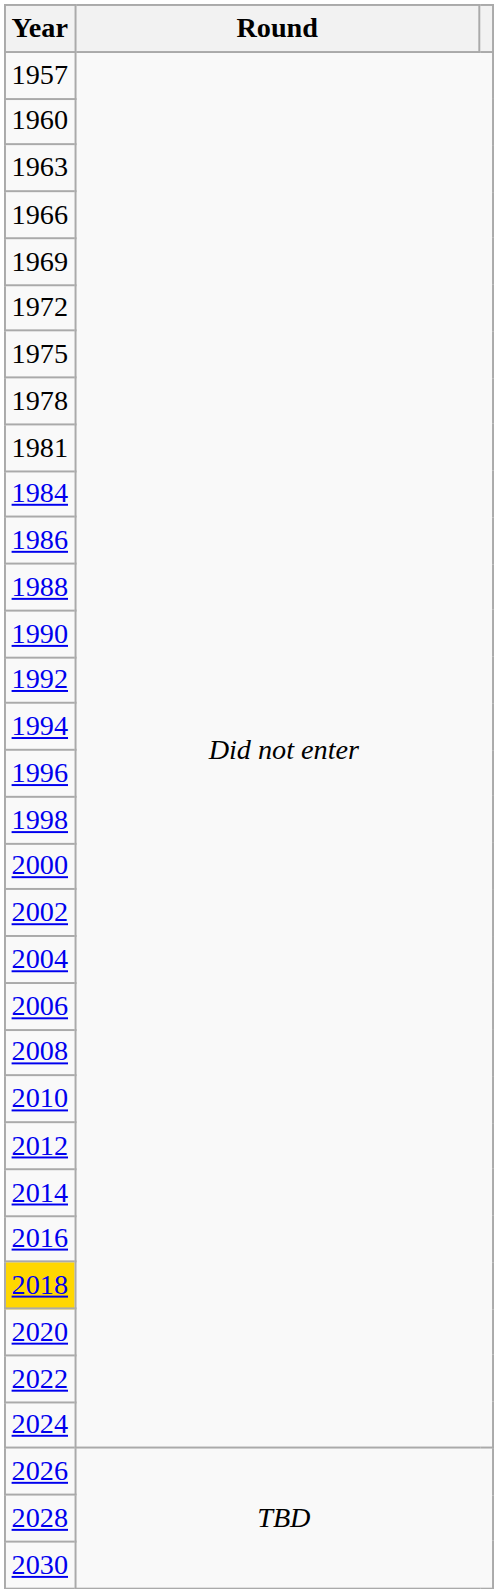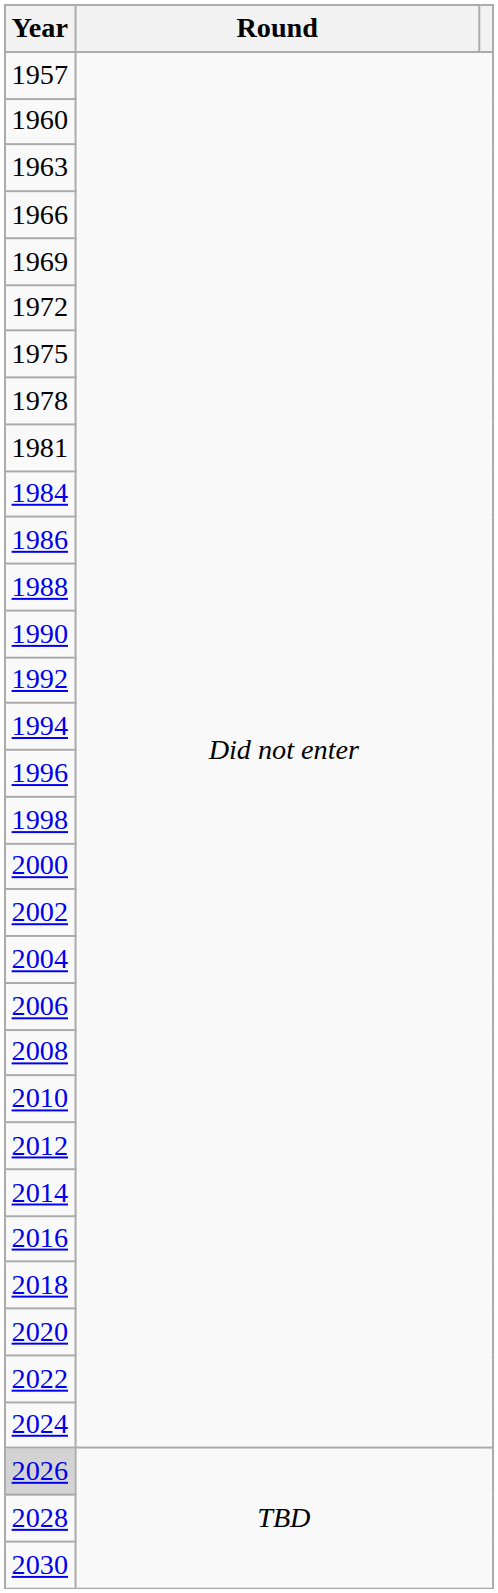(40, 1285) gold background -> (40, 1285) no background
(40, 1471) no background -> (40, 1471) lightgrey background
